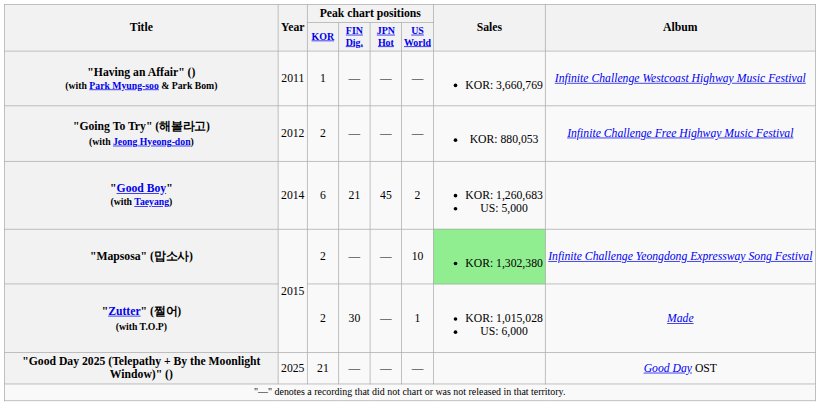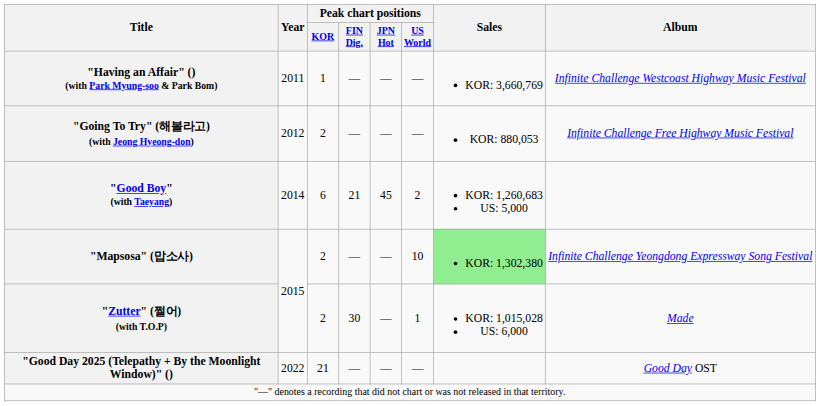(293, 368) 2025 -> (293, 368) 2022
